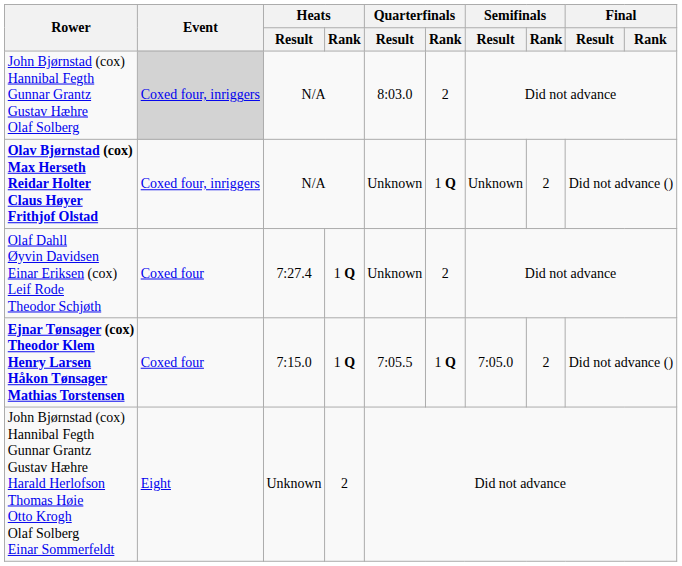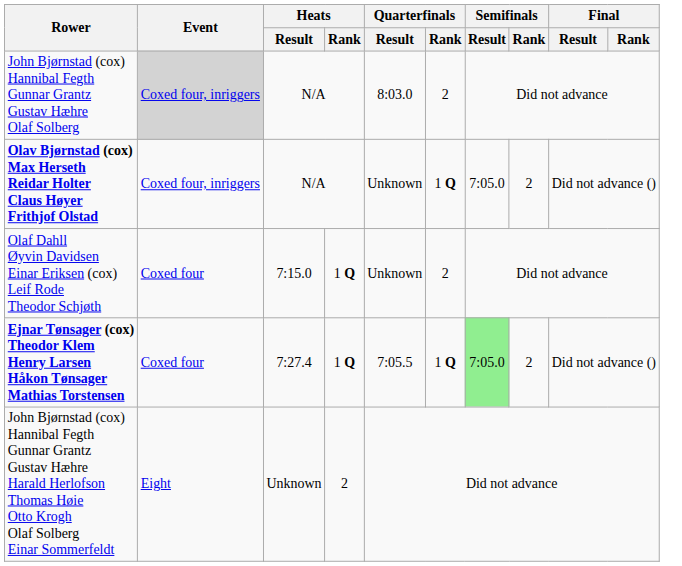(496, 184) Unknown -> (487, 184) 7:05.0
(294, 273) 7:27.4 -> (294, 273) 7:15.0
(294, 362) 7:15.0 -> (294, 362) 7:27.4
(496, 362) no background -> (487, 362) lightgreen background
